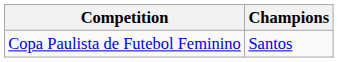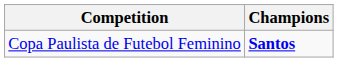(270, 43) normal -> (272, 43) bold
